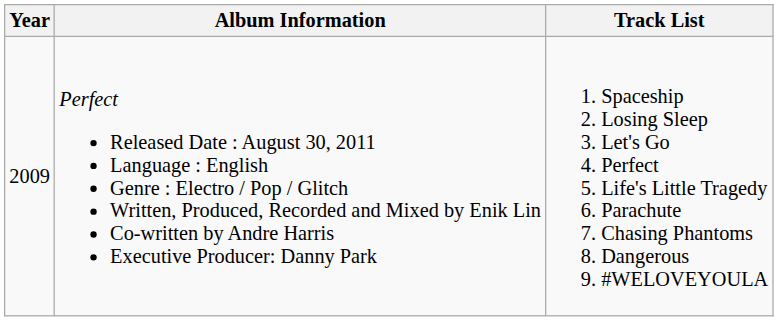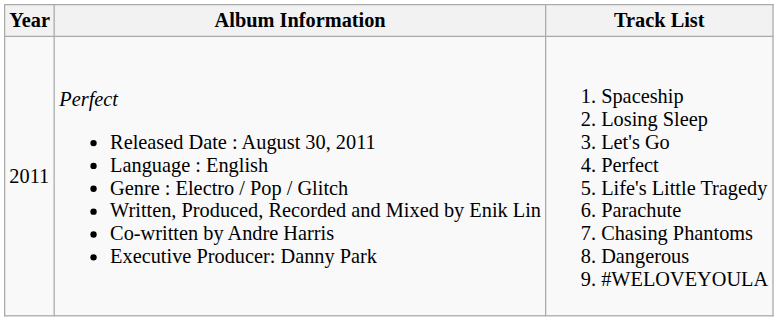(30, 176) 2009 -> (29, 176) 2011
